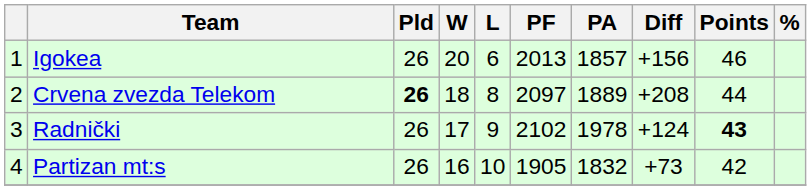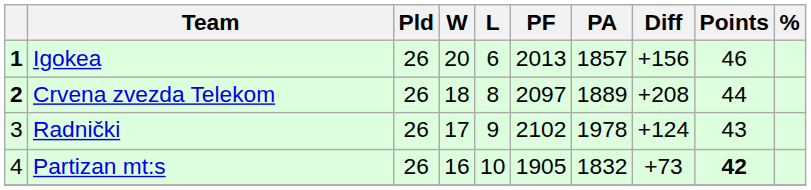(16, 58) normal -> (16, 58) bold
(16, 94) normal -> (16, 94) bold
(416, 94) bold -> (416, 94) normal
(734, 130) bold -> (734, 130) normal
(734, 166) normal -> (734, 166) bold
